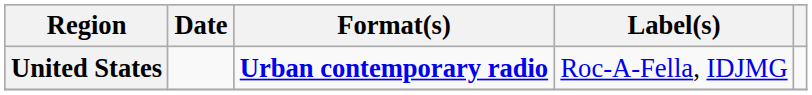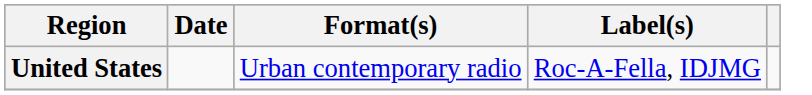(394, 67) bold -> (381, 67) normal
